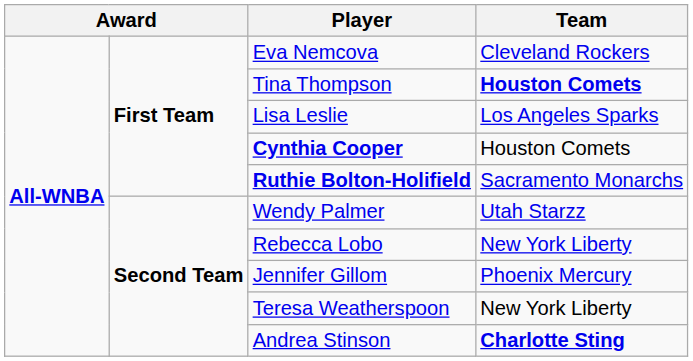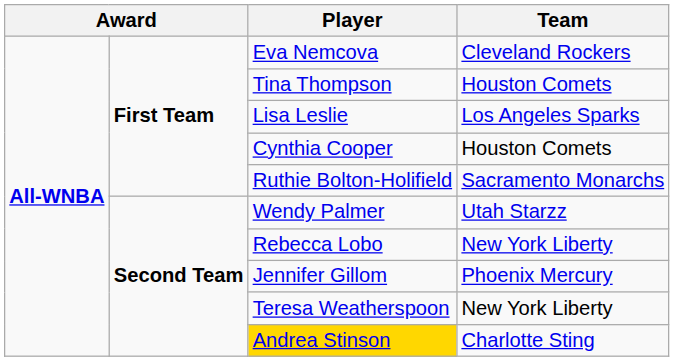(561, 84) bold -> (536, 84) normal
(328, 148) bold -> (323, 148) normal
(362, 180) bold -> (352, 180) normal
(322, 340) no background -> (322, 340) gold background
(553, 340) bold -> (528, 340) normal
